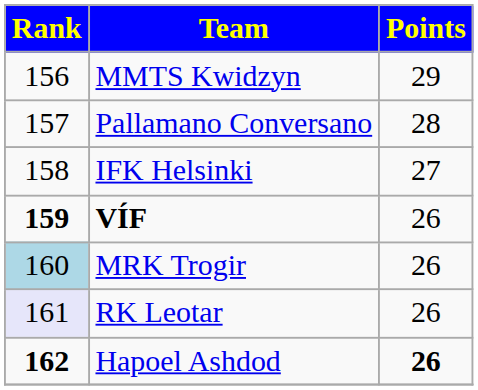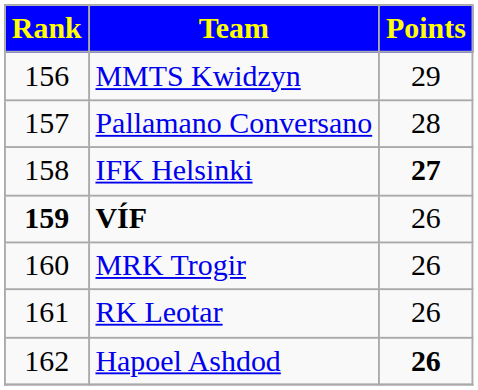(426, 170) normal -> (426, 170) bold
(47, 265) lightblue background -> (47, 265) no background
(47, 312) lavender background -> (47, 312) no background
(47, 360) bold -> (47, 360) normal
